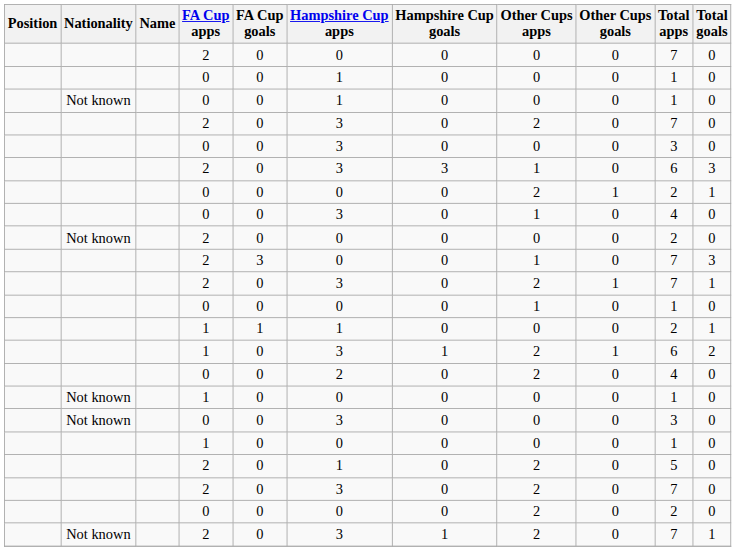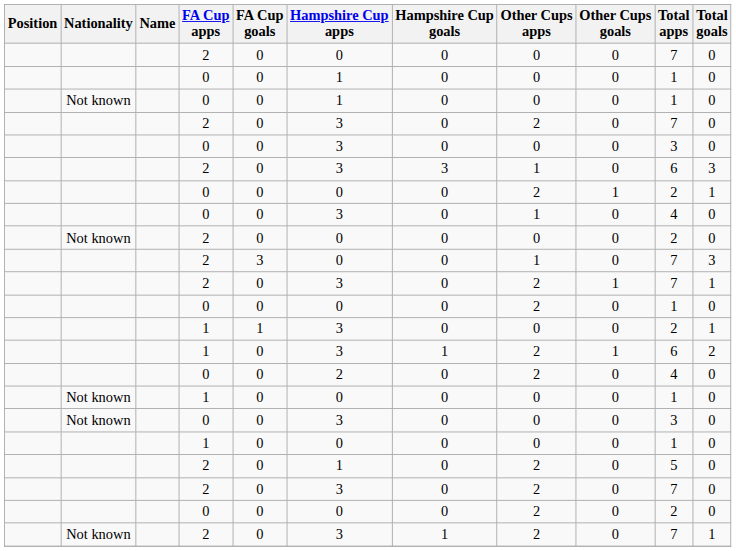(537, 306) 1 -> (537, 306) 2
(339, 329) 1 -> (339, 329) 3
